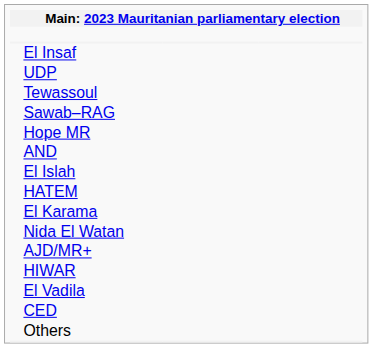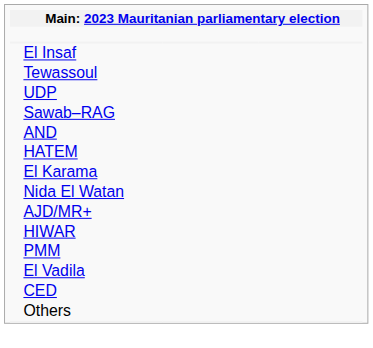rows swapped: (16, 93) <-> (16, 74)
- row: (16, 133)
- row: (16, 173)
+ row: (16, 252)
